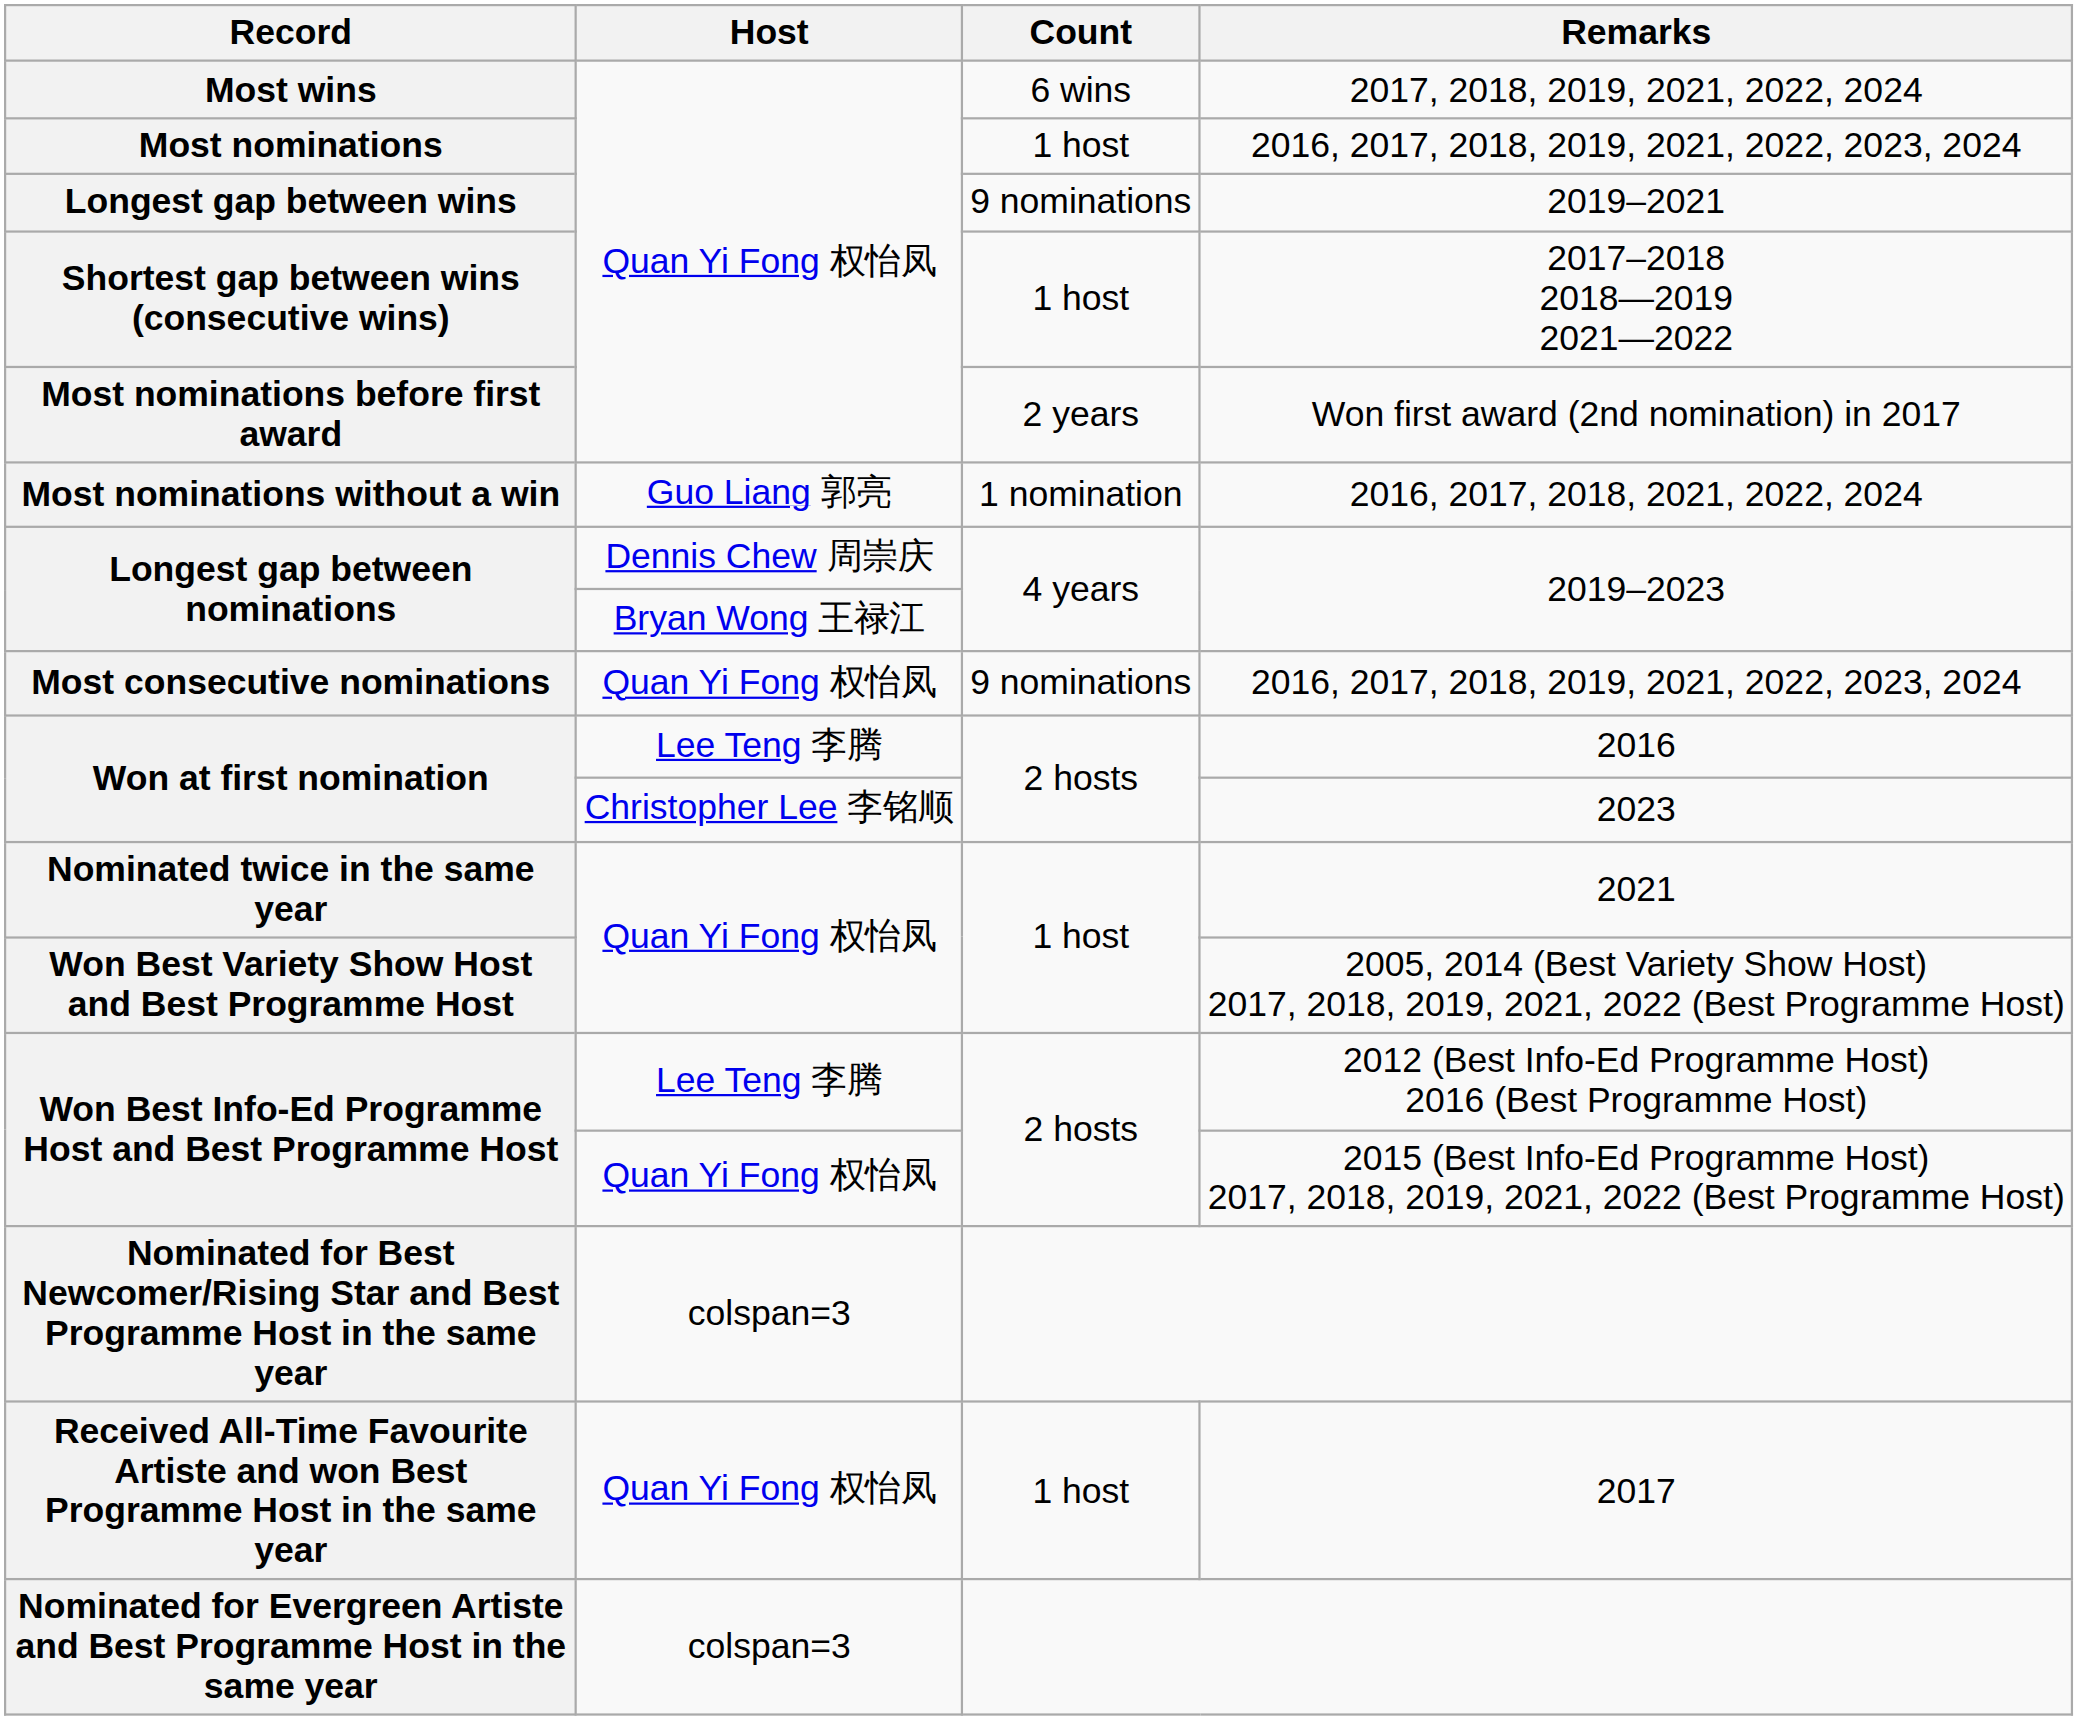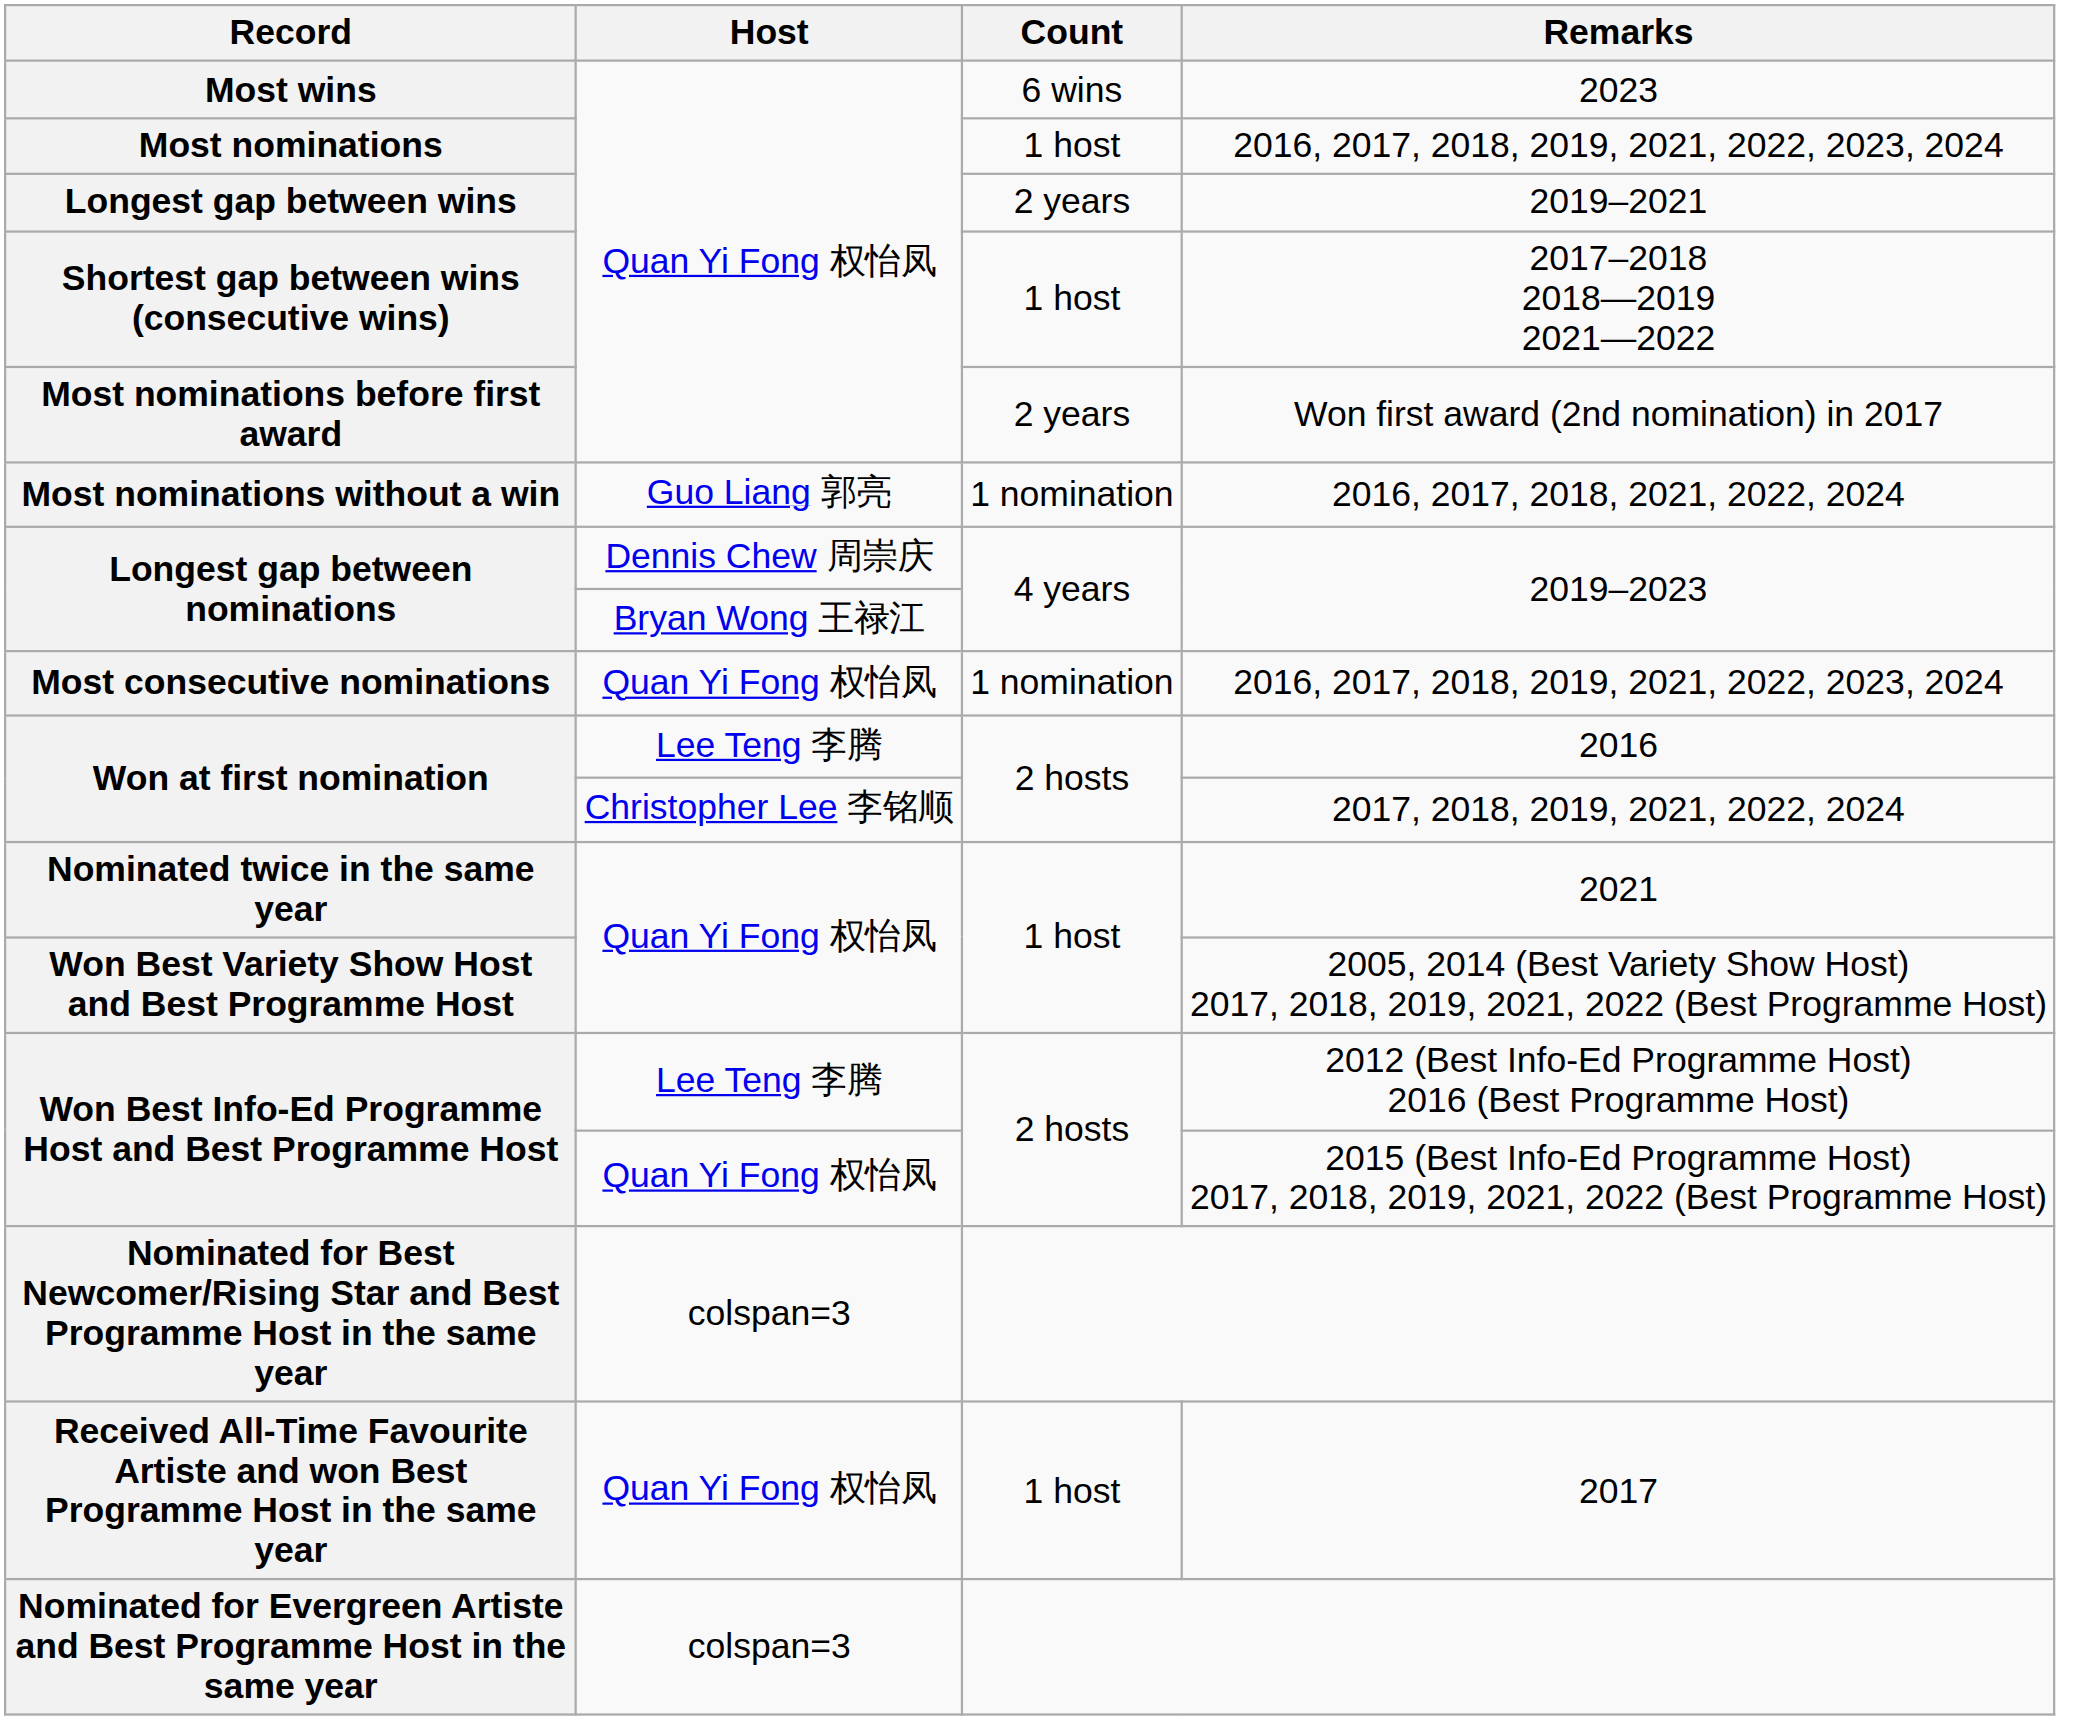(1636, 88) 2017, 2018, 2019, 2021, 2022, 2024 -> (1618, 88) 2023
(1081, 201) 9 nominations -> (1072, 201) 2 years
(1081, 682) 9 nominations -> (1072, 682) 1 nomination
(1636, 808) 2023 -> (1618, 808) 2017, 2018, 2019, 2021, 2022, 2024
